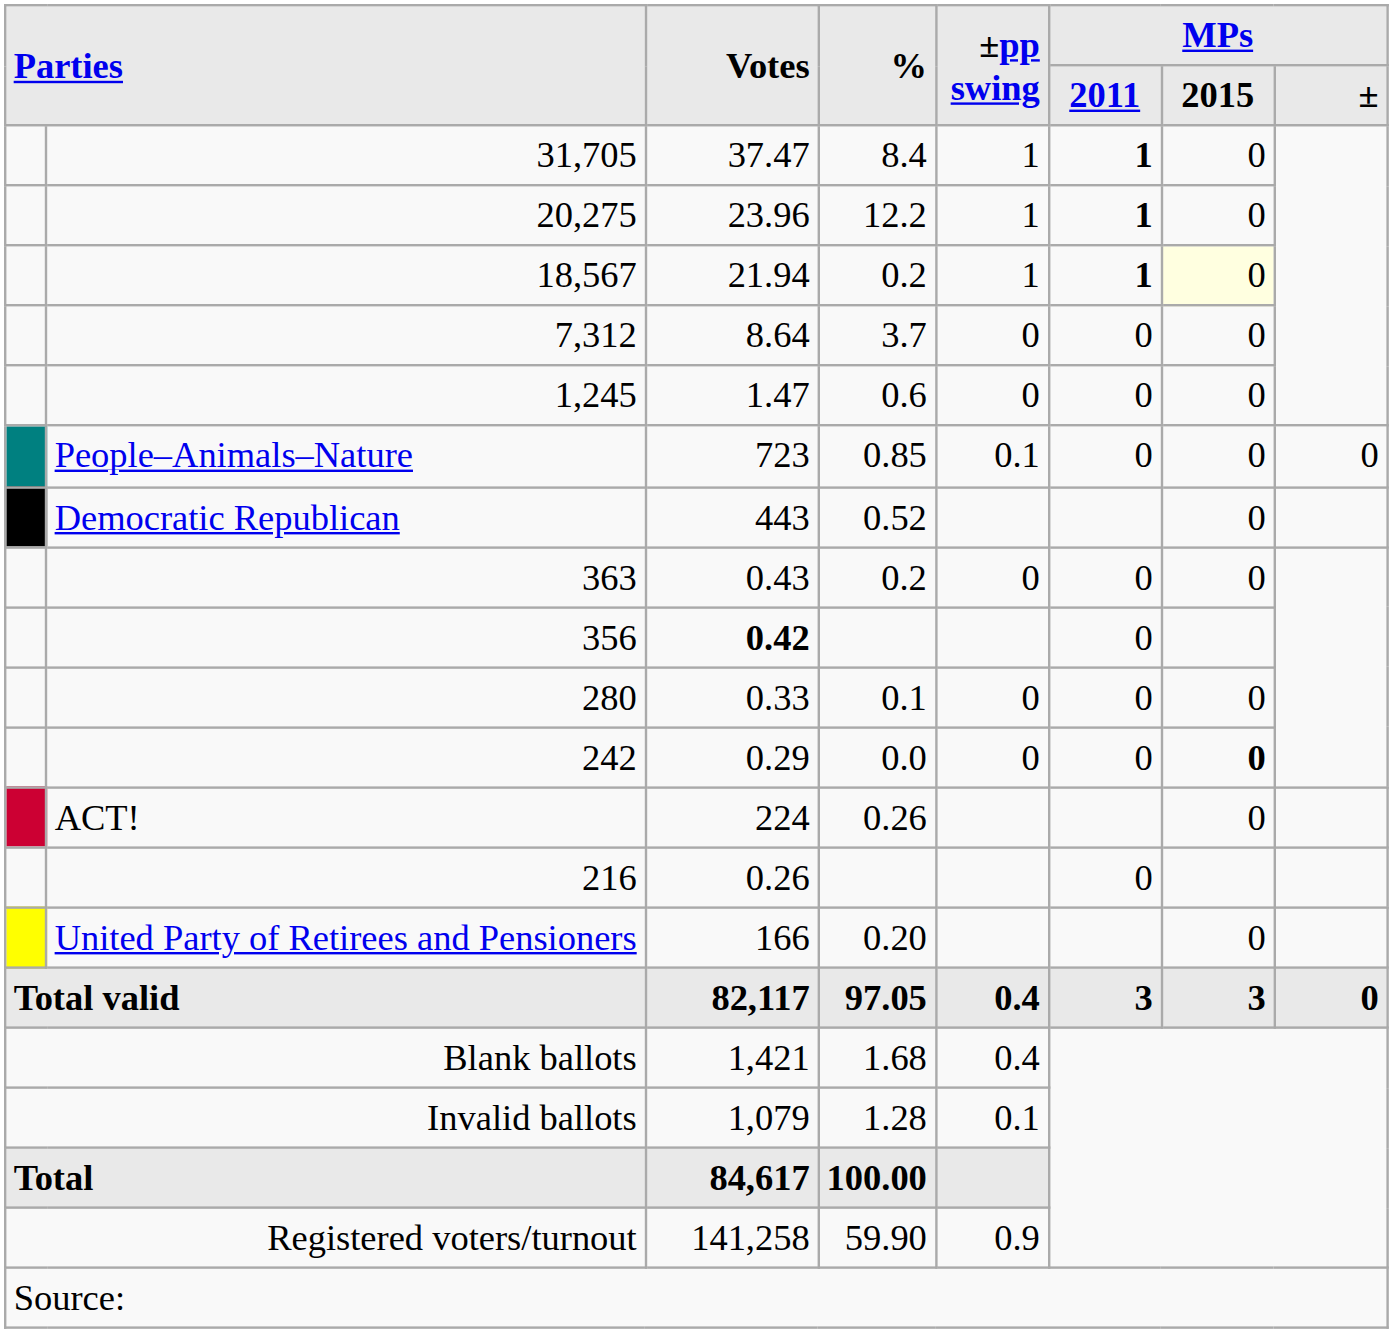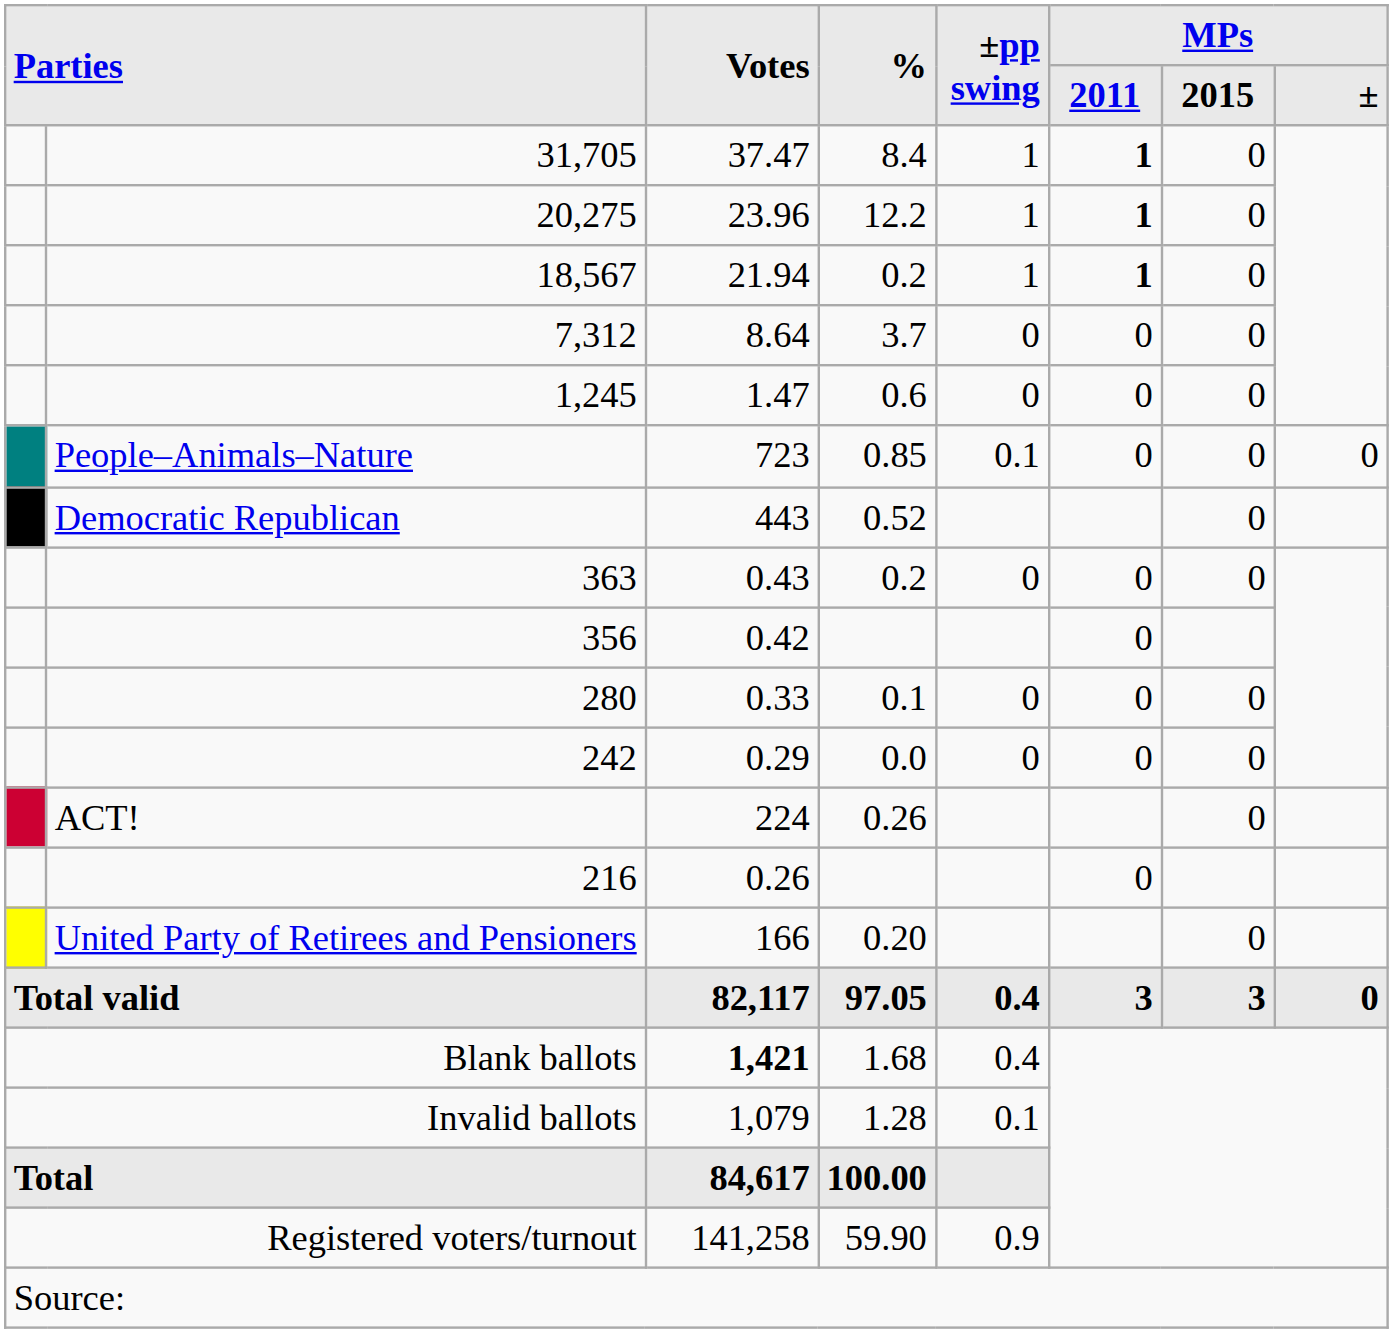(1257, 275) lightyellow background -> (1257, 275) no background
(778, 636) bold -> (778, 636) normal
(1257, 756) bold -> (1257, 756) normal
(769, 1057) normal -> (769, 1057) bold
